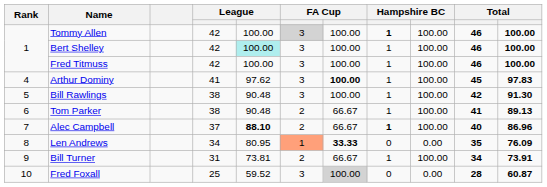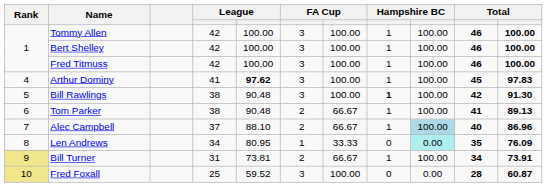(302, 32) lightgrey background -> (302, 32) no background
(389, 32) bold -> (389, 32) normal
(258, 48) paleturquoise background -> (258, 48) no background
(258, 79) normal -> (258, 79) bold
(345, 79) bold -> (345, 79) normal
(389, 95) normal -> (389, 95) bold
(258, 127) bold -> (258, 127) normal
(389, 127) bold -> (389, 127) normal
(433, 127) no background -> (433, 127) lightblue background
(302, 142) lightsalmon background -> (302, 142) no background
(345, 142) bold -> (345, 142) normal
(433, 142) no background -> (433, 142) paleturquoise background
(26, 158) no background -> (26, 158) khaki background
(26, 174) no background -> (26, 174) khaki background
(345, 174) lightgrey background -> (345, 174) no background
